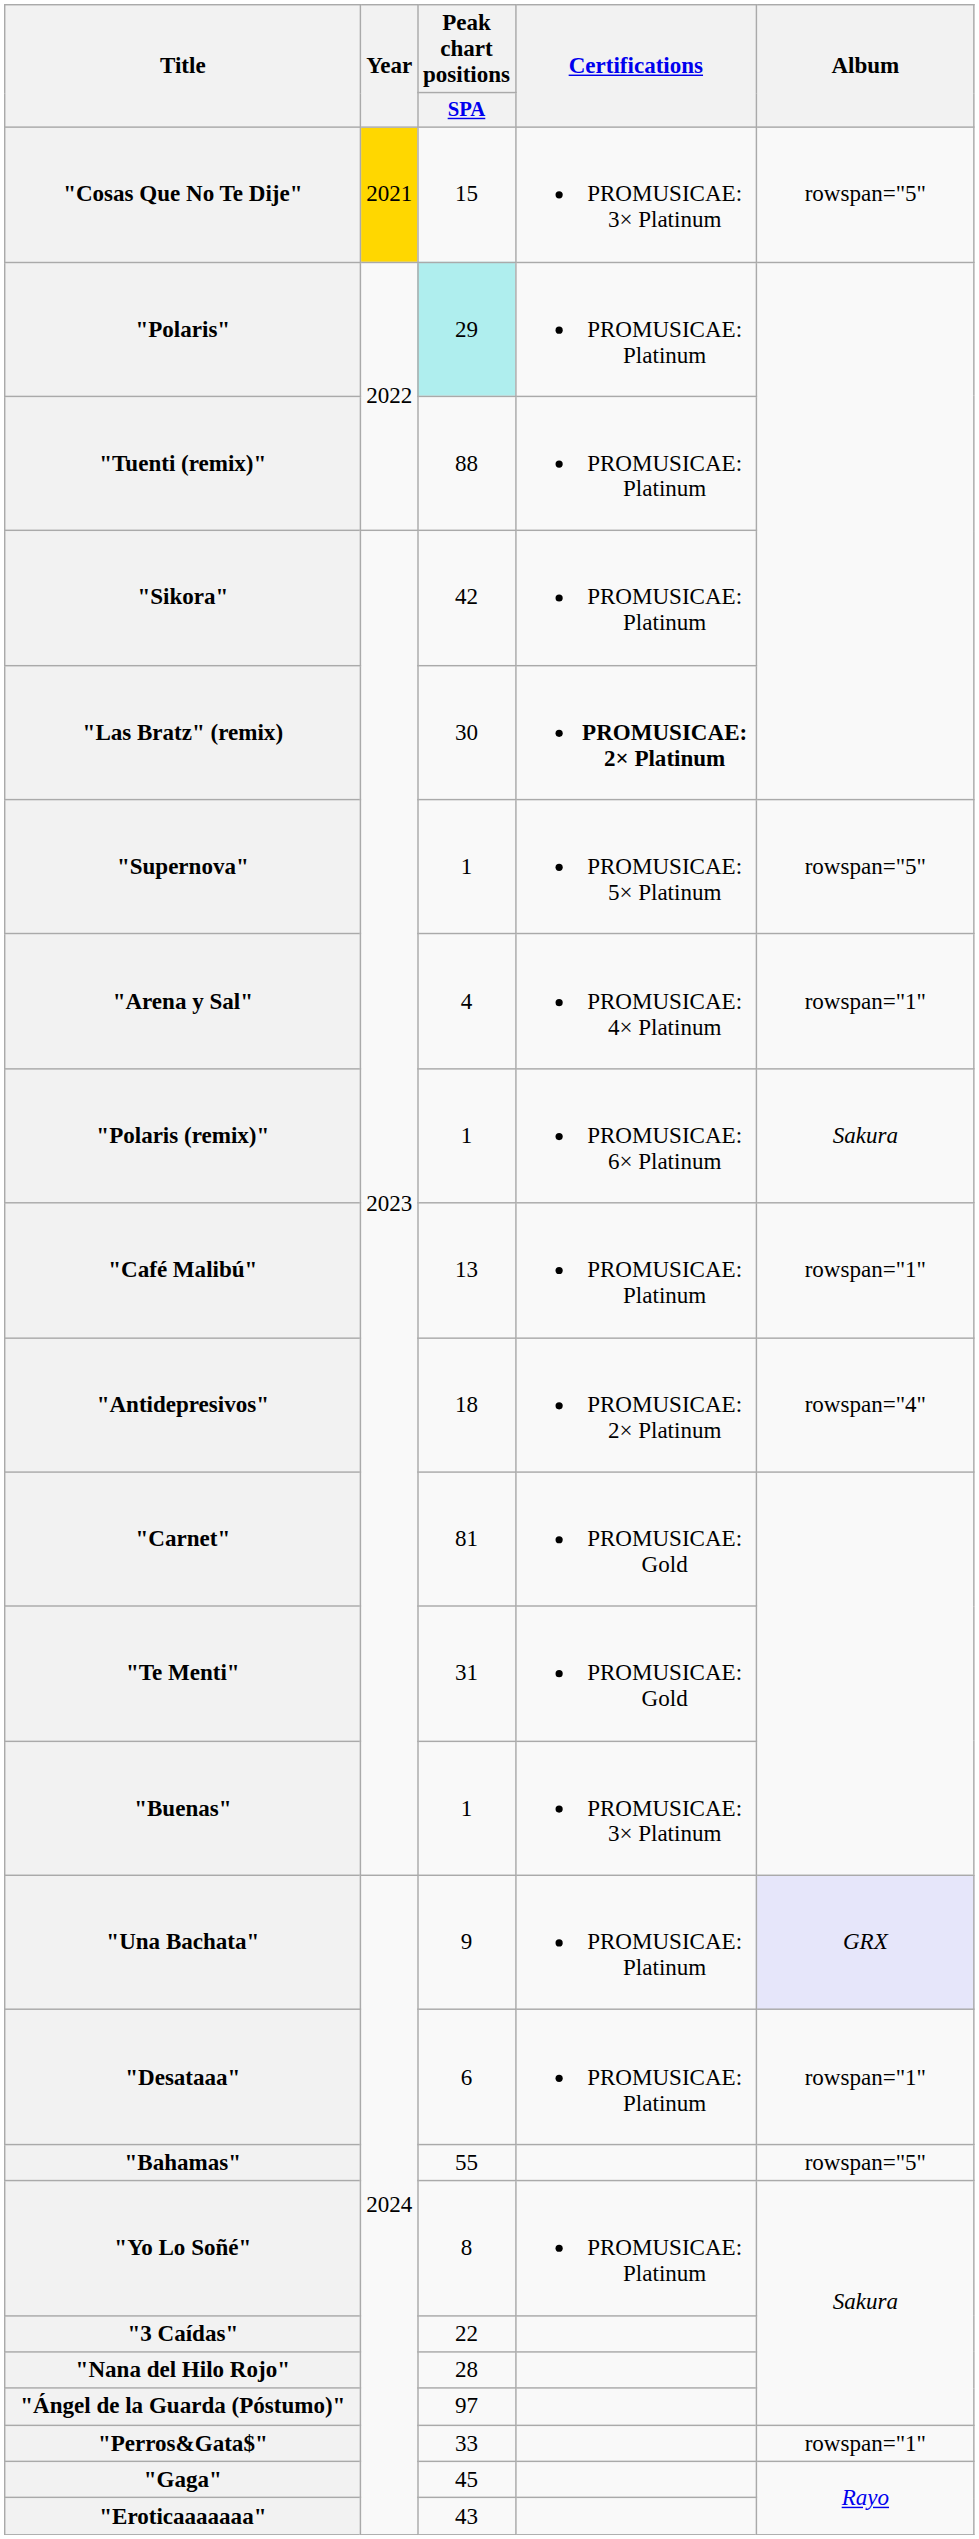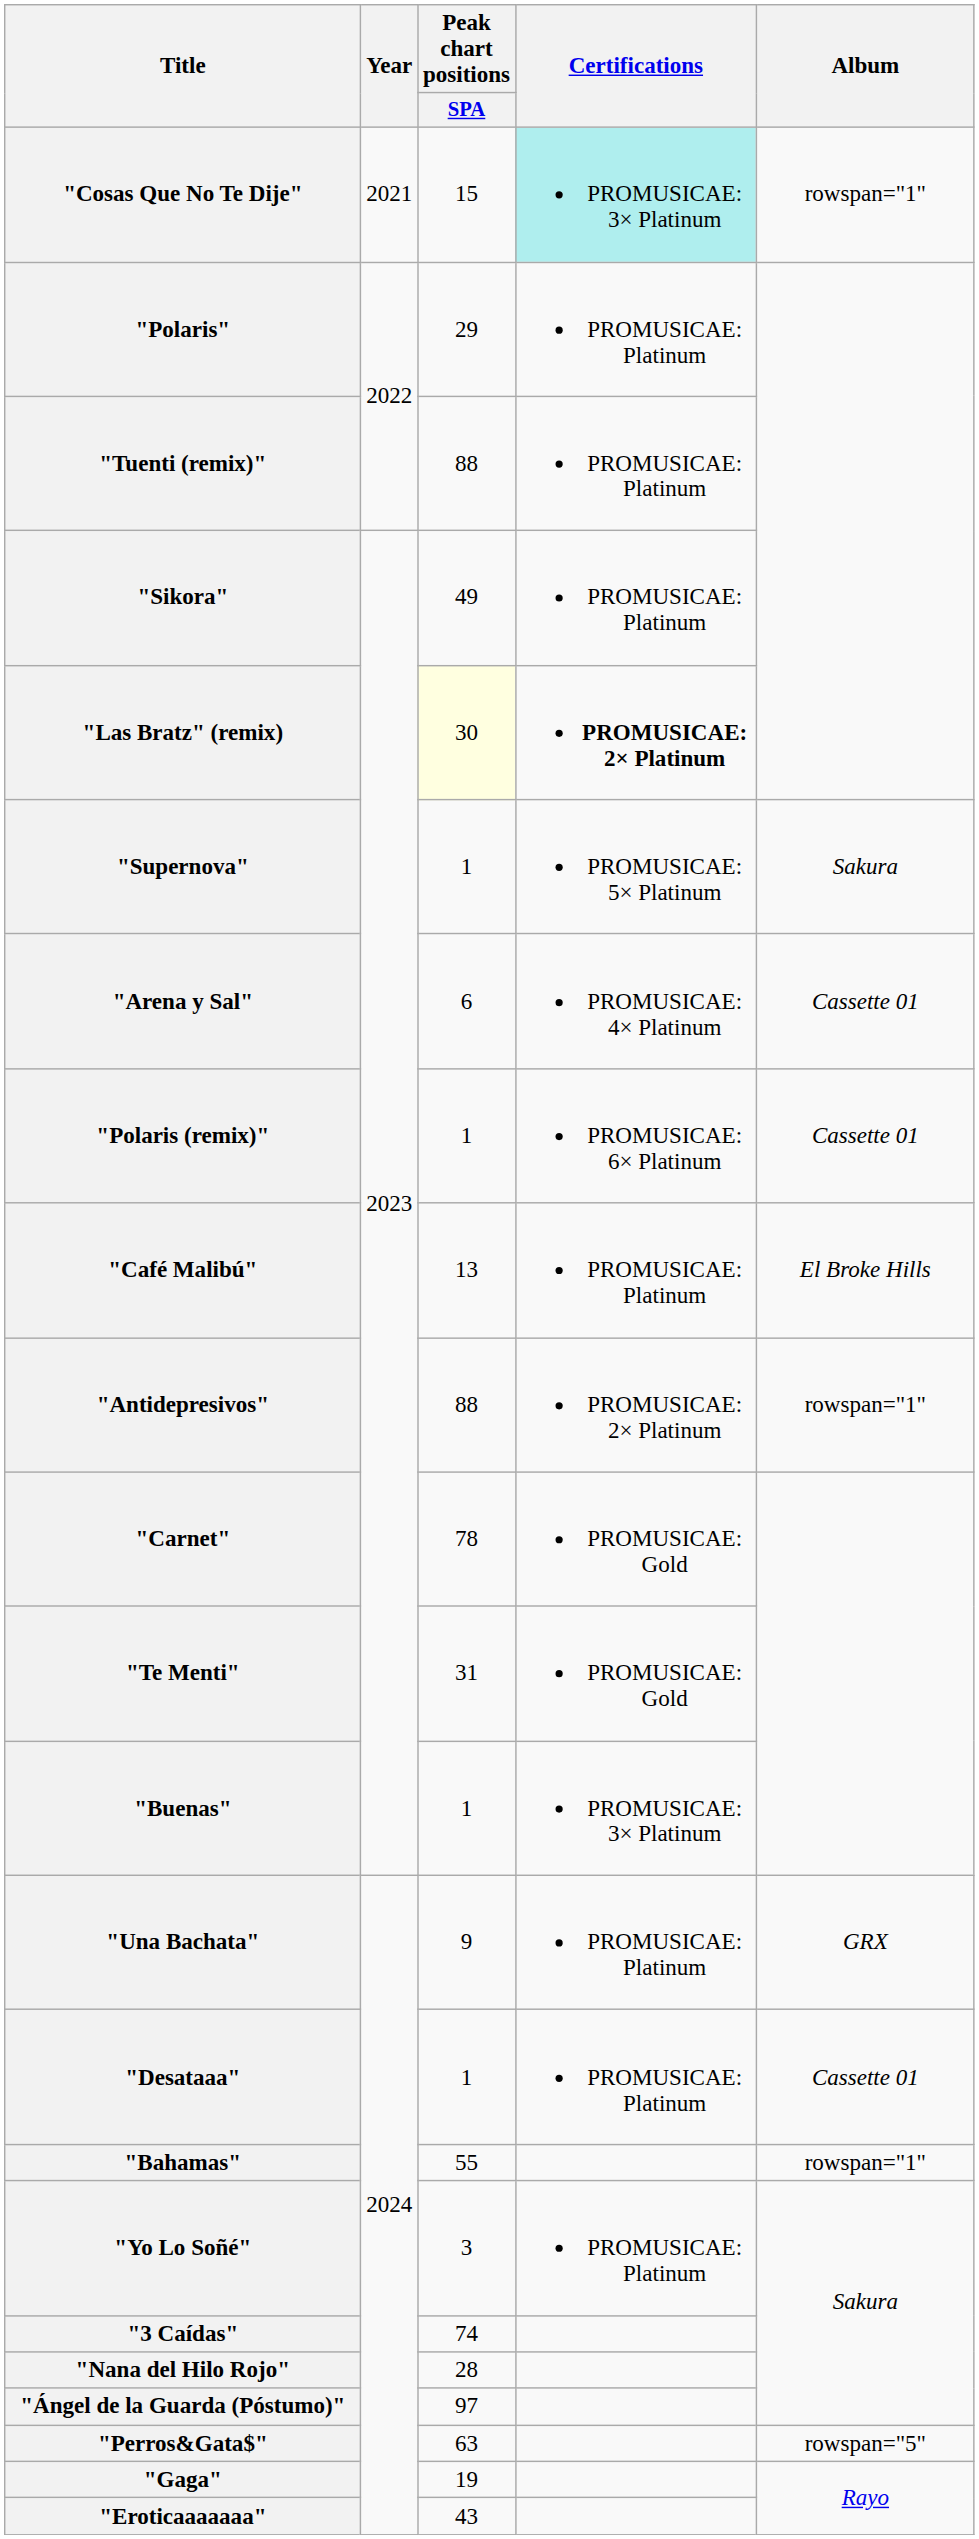(389, 194) gold background -> (389, 194) no background
(636, 207) no background -> (636, 207) paleturquoise background
(865, 194) rowspan="5" -> (865, 194) rowspan="1"
(466, 328) paleturquoise background -> (466, 328) no background
(466, 597) 42 -> (466, 597) 49
(466, 732) no background -> (466, 732) lightyellow background
(865, 866) rowspan="5" -> (865, 866) Sakura
(466, 1001) 4 -> (466, 1001) 6
(865, 1001) rowspan="1" -> (865, 1001) Cassette 01
(865, 1135) Sakura -> (865, 1135) Cassette 01
(865, 1269) rowspan="1" -> (865, 1269) El Broke Hills
(466, 1404) 18 -> (466, 1404) 88
(865, 1404) rowspan="4" -> (865, 1404) rowspan="1"
(466, 1538) 81 -> (466, 1538) 78
(865, 1942) lavender background -> (865, 1942) no background
(466, 2076) 6 -> (466, 2076) 1
(865, 2076) rowspan="1" -> (865, 2076) Cassette 01
(865, 2162) rowspan="5" -> (865, 2162) rowspan="1"
(466, 2247) 8 -> (466, 2247) 3
(466, 2333) 22 -> (466, 2333) 74
(466, 2442) 33 -> (466, 2442) 63
(865, 2442) rowspan="1" -> (865, 2442) rowspan="5"
(466, 2479) 45 -> (466, 2479) 19
